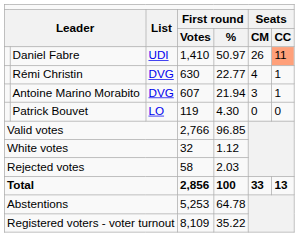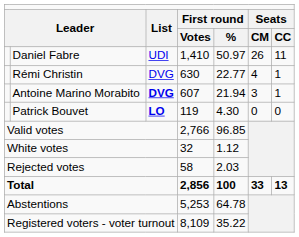(280, 56) lightsalmon background -> (280, 56) no background
(161, 93) normal -> (161, 93) bold
(156, 111) normal -> (157, 111) bold
